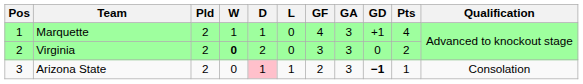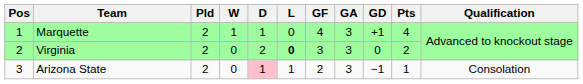(234, 50) bold -> (234, 50) normal
(291, 50) normal -> (291, 50) bold
(378, 69) bold -> (378, 69) normal
